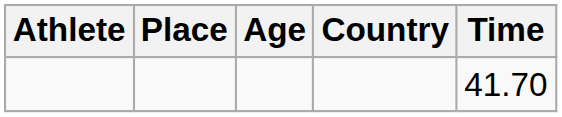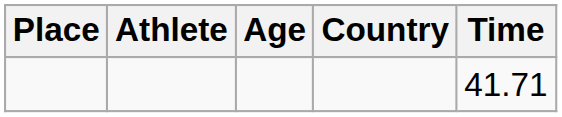columns swapped: (184, 30) <-> (69, 30)
(506, 83) 41.70 -> (506, 83) 41.71
